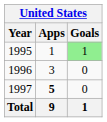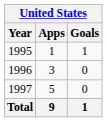(85, 51) lightgreen background -> (85, 51) no background
(52, 88) bold -> (52, 88) normal
